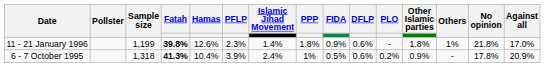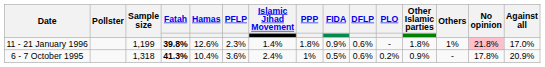(486, 43) no background -> (486, 43) pink background
(236, 56) 3.9% -> (236, 56) 3.6%
